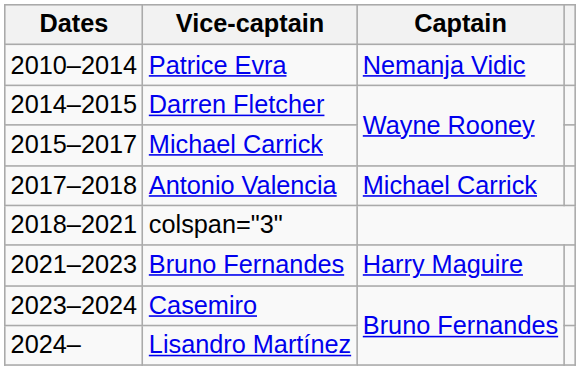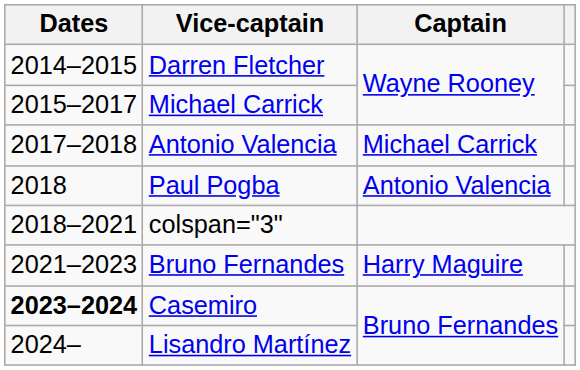- row: (218, 64)
+ row: (214, 184)
(74, 305) normal -> (74, 305) bold
